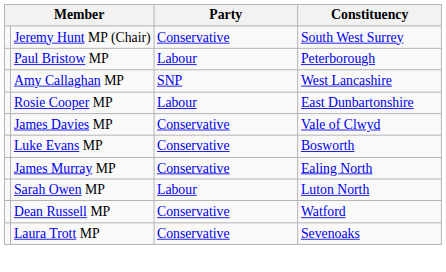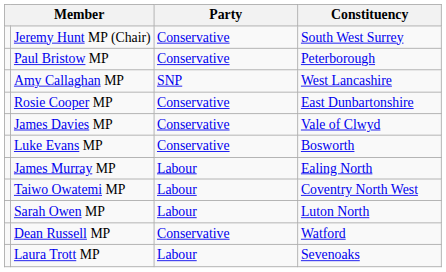(177, 59) Labour -> (193, 59) Conservative
(177, 102) Labour -> (193, 102) Conservative
(193, 168) Conservative -> (177, 168) Labour
+ row: (70, 189)
(193, 233) Conservative -> (177, 255) Labour
